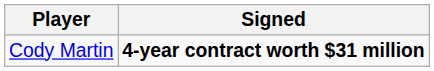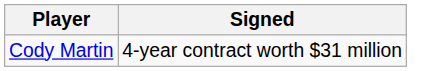(274, 50) bold -> (262, 50) normal
